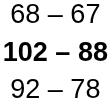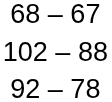(55, 51) bold -> (55, 51) normal
